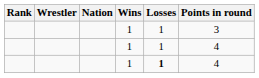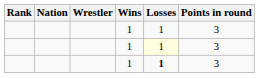columns swapped: (57, 13) <-> (97, 13)
(161, 47) no background -> (161, 47) lightyellow background
(216, 47) 4 -> (216, 47) 3
(216, 64) 4 -> (216, 64) 3
